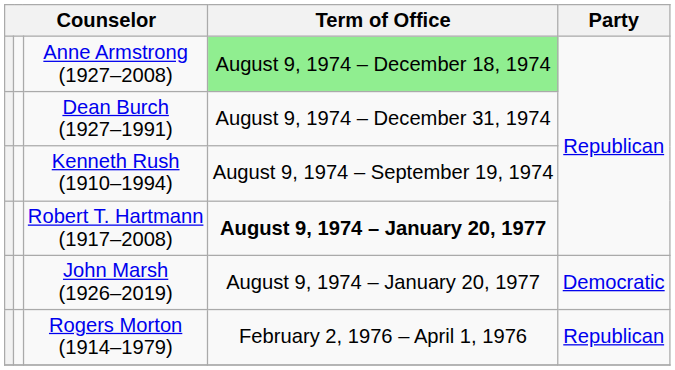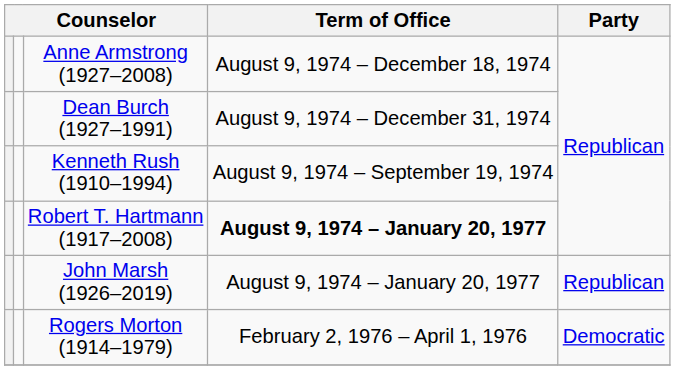(383, 63) lightgreen background -> (383, 63) no background
(614, 282) Democratic -> (614, 282) Republican
(614, 337) Republican -> (614, 337) Democratic
